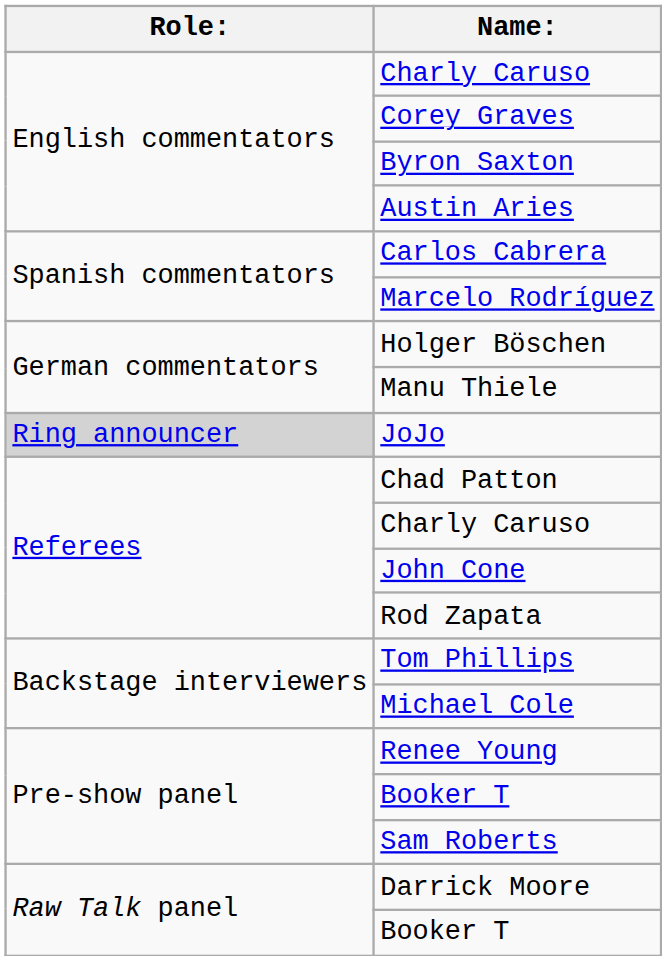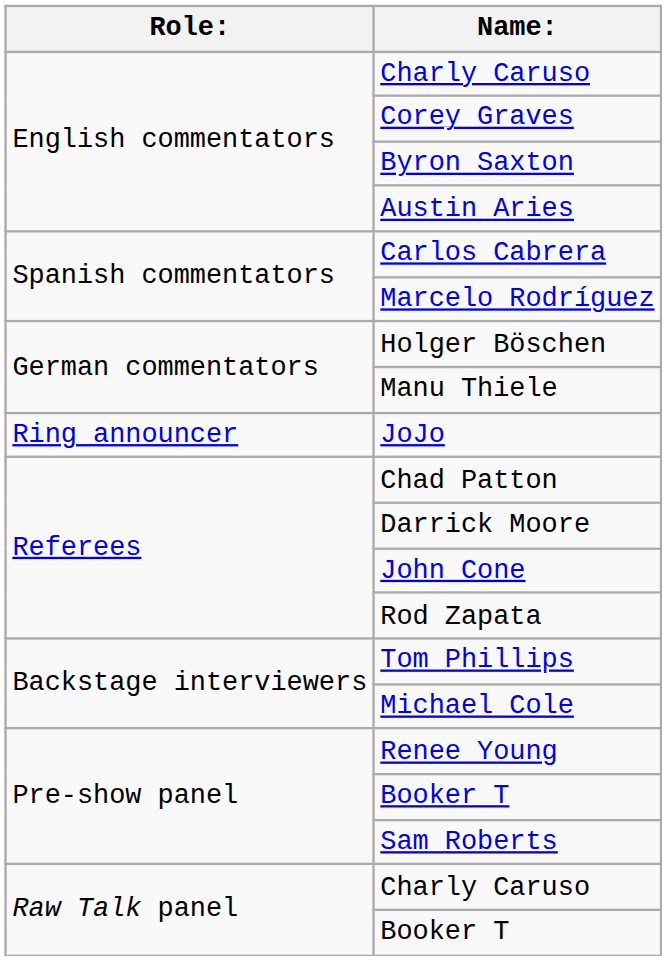(125, 435) lightgrey background -> (125, 435) no background
(485, 525) Charly Caruso -> (485, 525) Darrick Moore
(485, 887) Darrick Moore -> (485, 887) Charly Caruso
